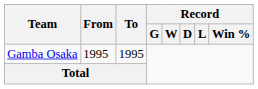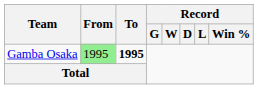(96, 53) no background -> (96, 53) lightgreen background
(131, 53) normal -> (131, 53) bold
